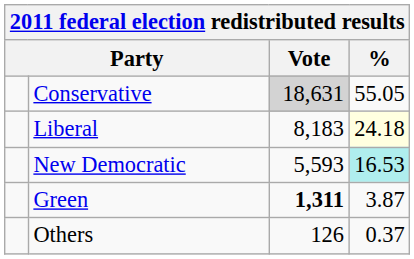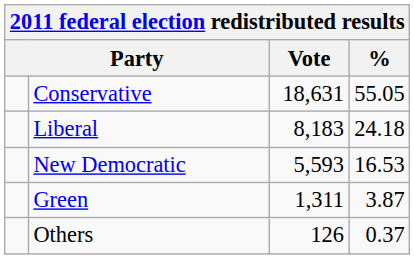(313, 93) lightgrey background -> (313, 93) no background
(380, 128) lightyellow background -> (380, 128) no background
(380, 164) paleturquoise background -> (380, 164) no background
(319, 199) bold -> (319, 199) normal
